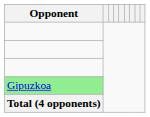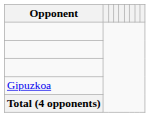(29, 85) lightgreen background -> (29, 85) no background
